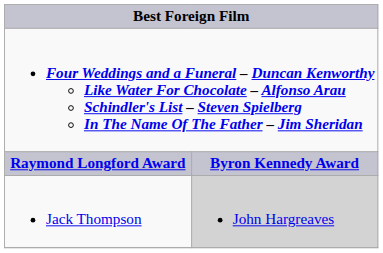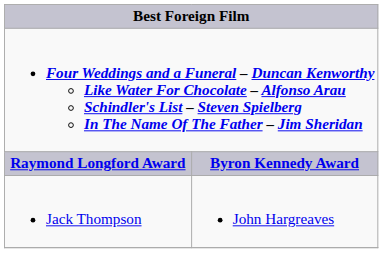(285, 220) lightgrey background -> (285, 220) no background
